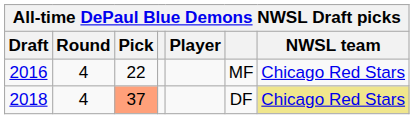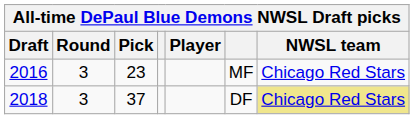(83, 72) 4 -> (83, 72) 3
(136, 72) 22 -> (136, 72) 23
(83, 99) 4 -> (83, 99) 3
(136, 99) lightsalmon background -> (136, 99) no background
